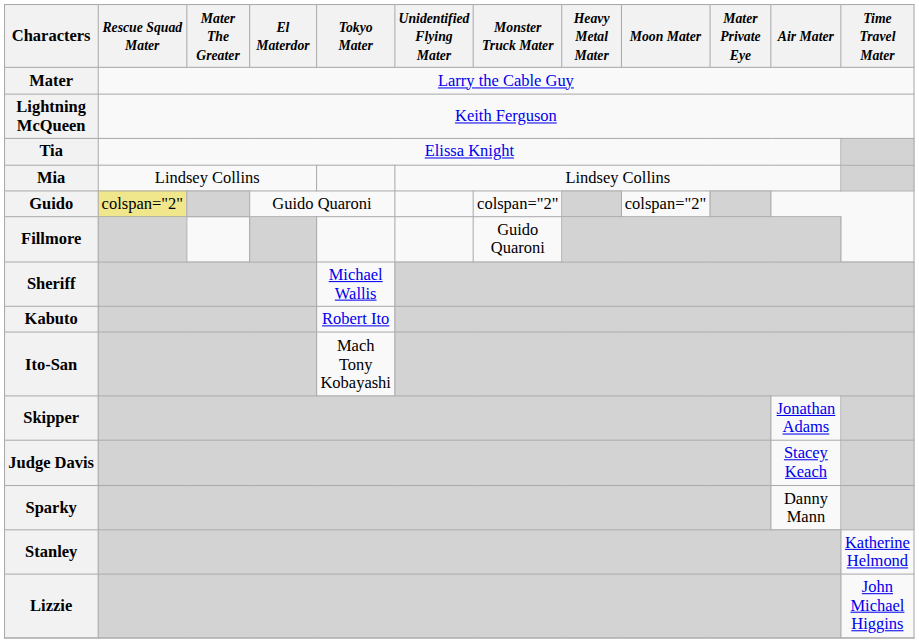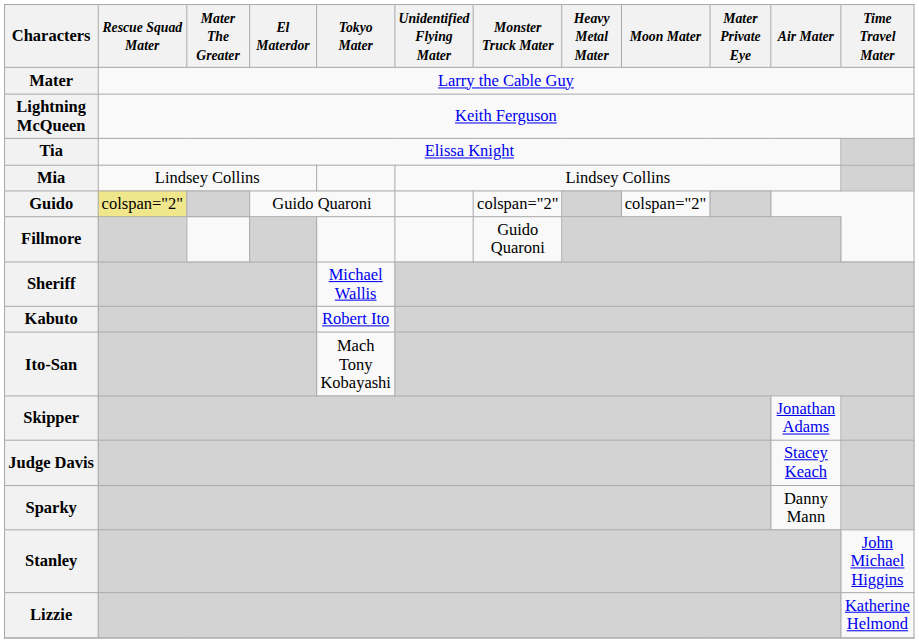(877, 552) Katherine Helmond -> (877, 561) John Michael Higgins
(877, 605) John Michael Higgins -> (877, 615) Katherine Helmond
